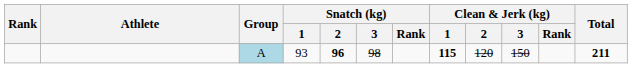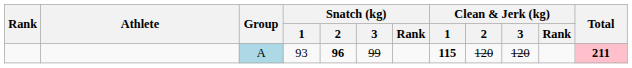(374, 53) 98 -> (374, 53) 99
(520, 53) 150 -> (520, 53) 120
(601, 53) no background -> (601, 53) pink background
